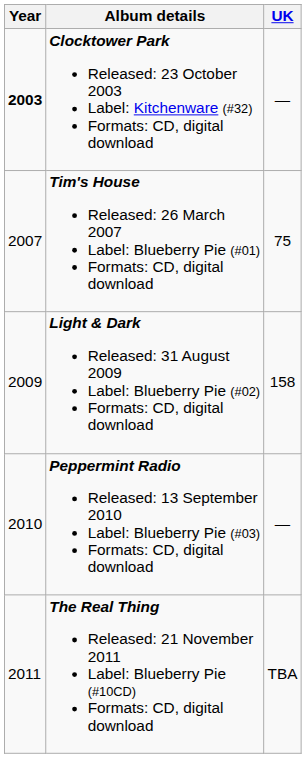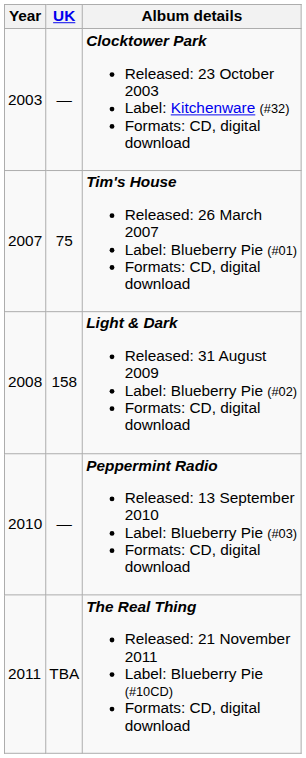columns swapped: (155, 16) <-> (282, 16)
(25, 99) bold -> (25, 99) normal
(25, 382) 2009 -> (25, 382) 2008
